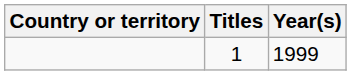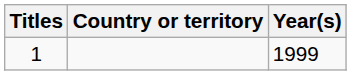columns swapped: (105, 21) <-> (236, 21)
